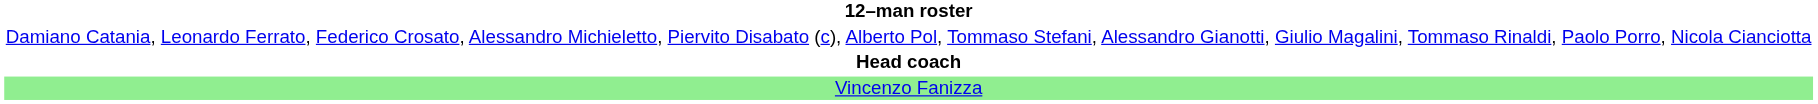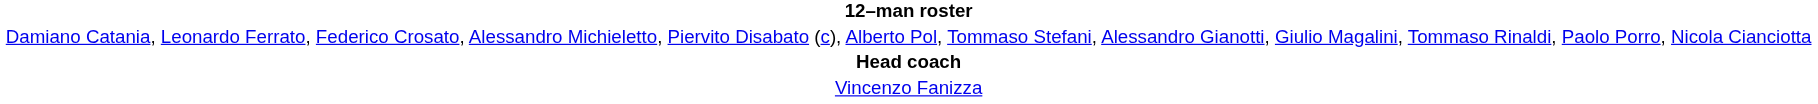(909, 88) lightgreen background -> (909, 88) no background
